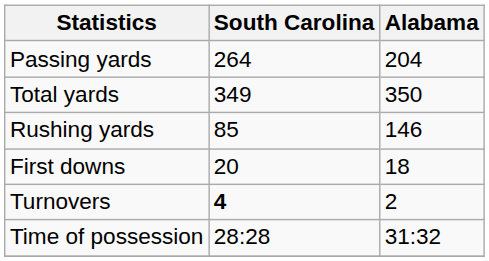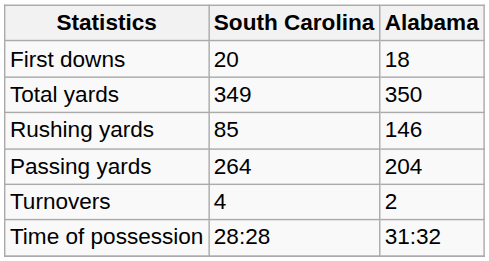rows swapped: (68, 166) <-> (81, 58)
(220, 201) bold -> (220, 201) normal
